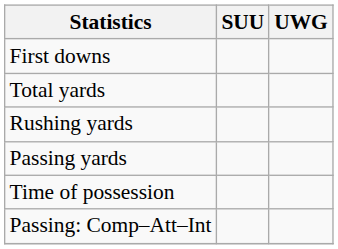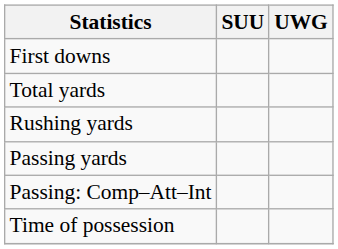rows swapped: (111, 225) <-> (92, 191)
